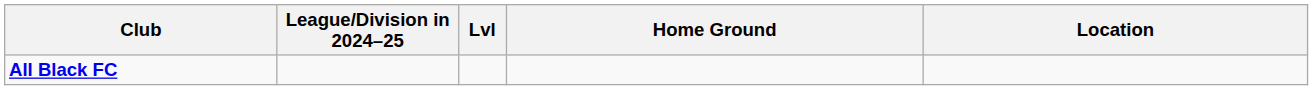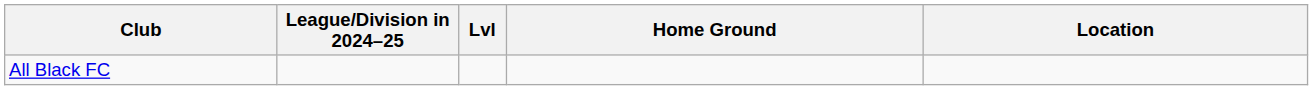(63, 70) bold -> (60, 70) normal
